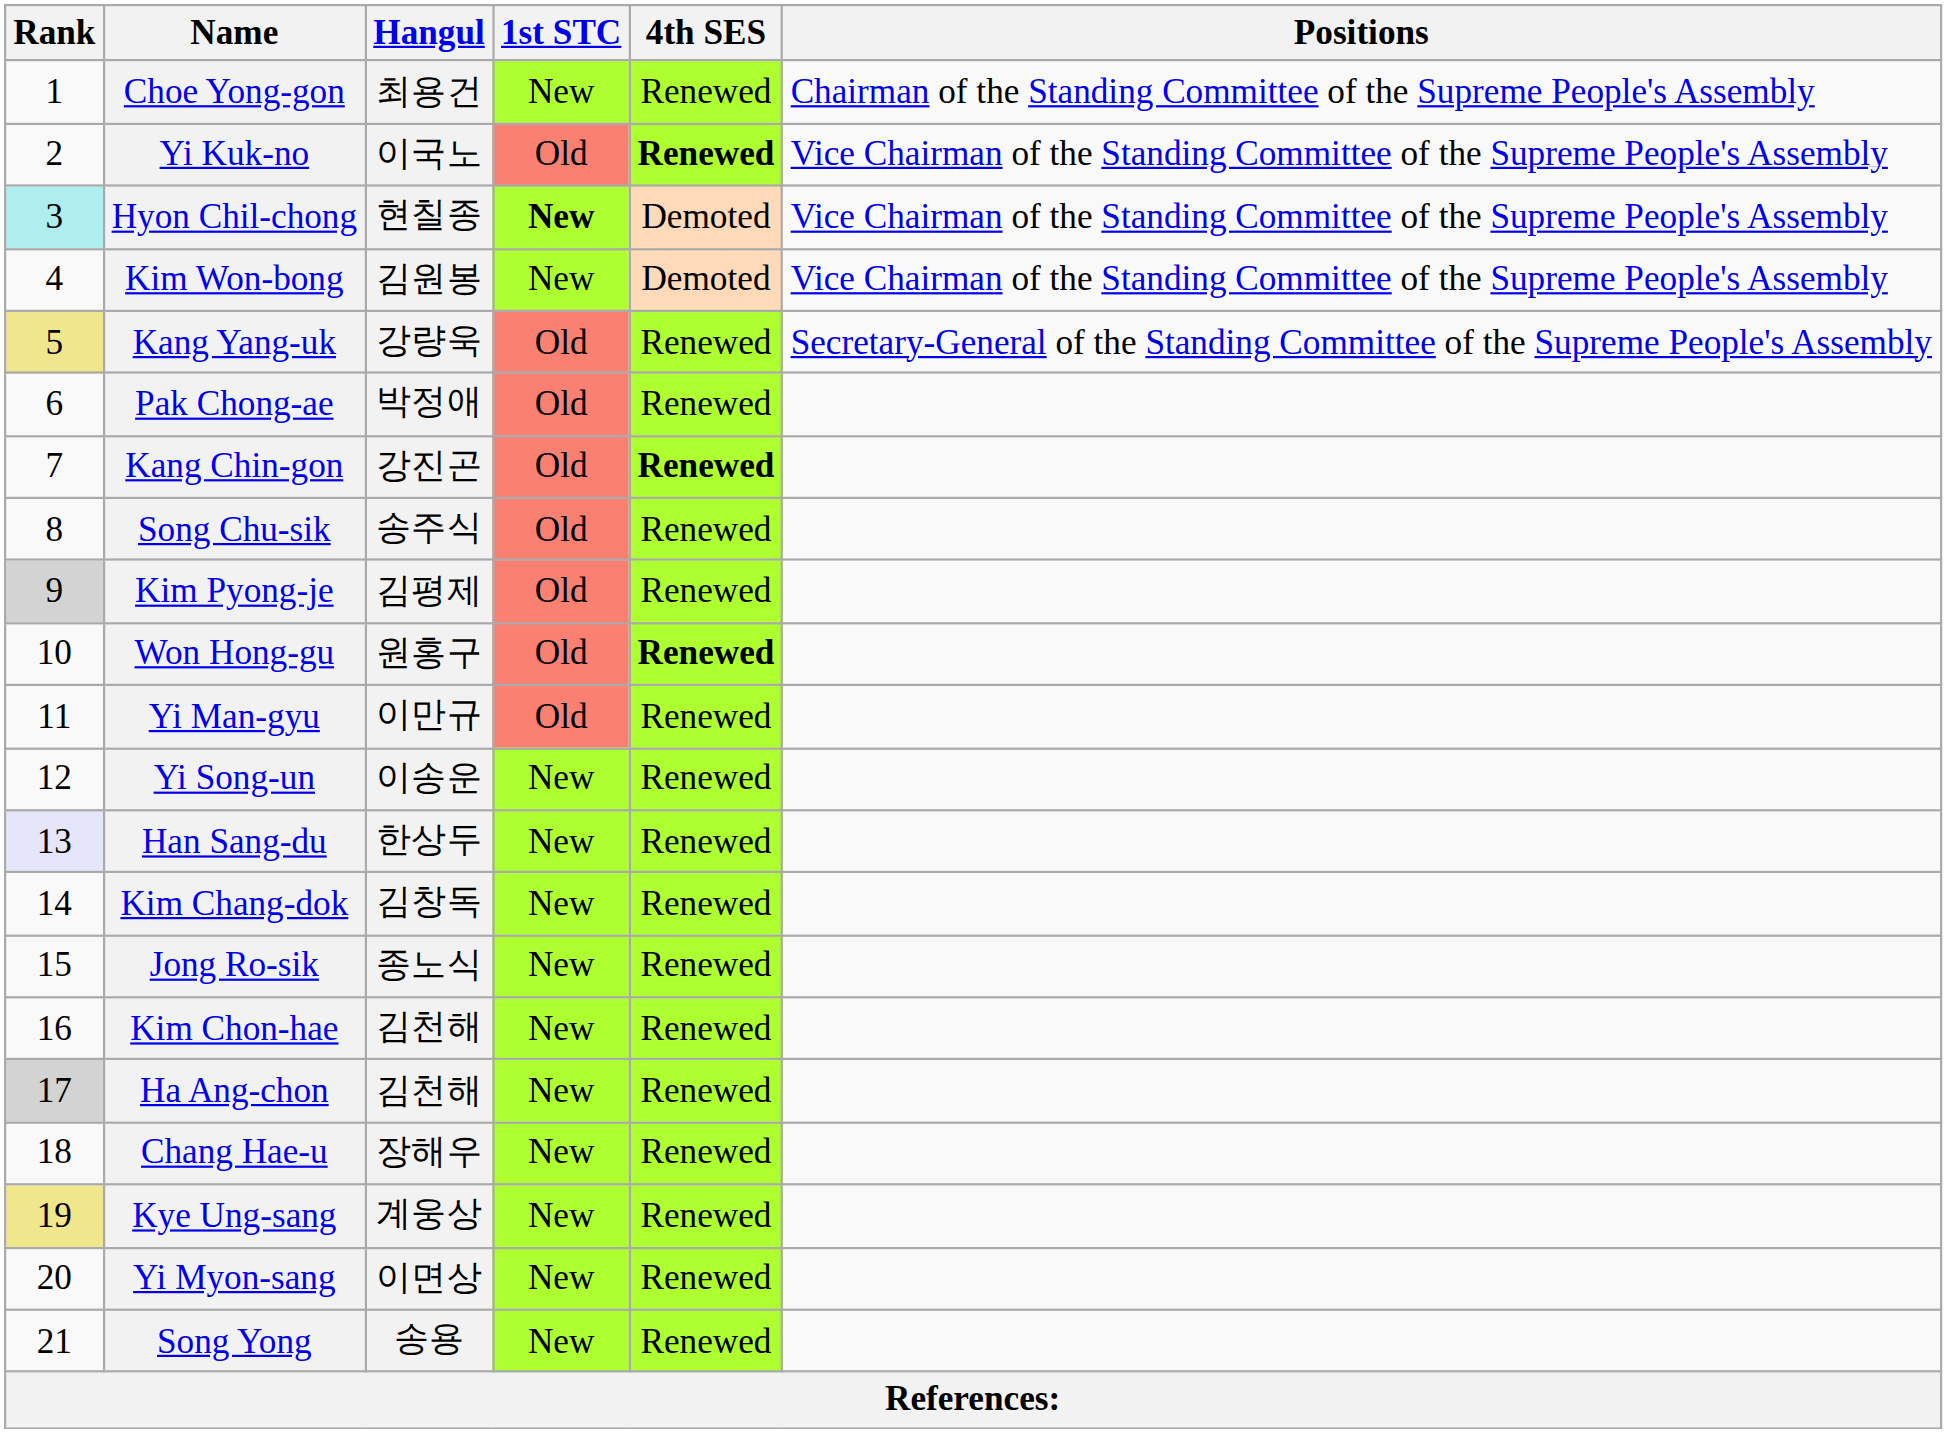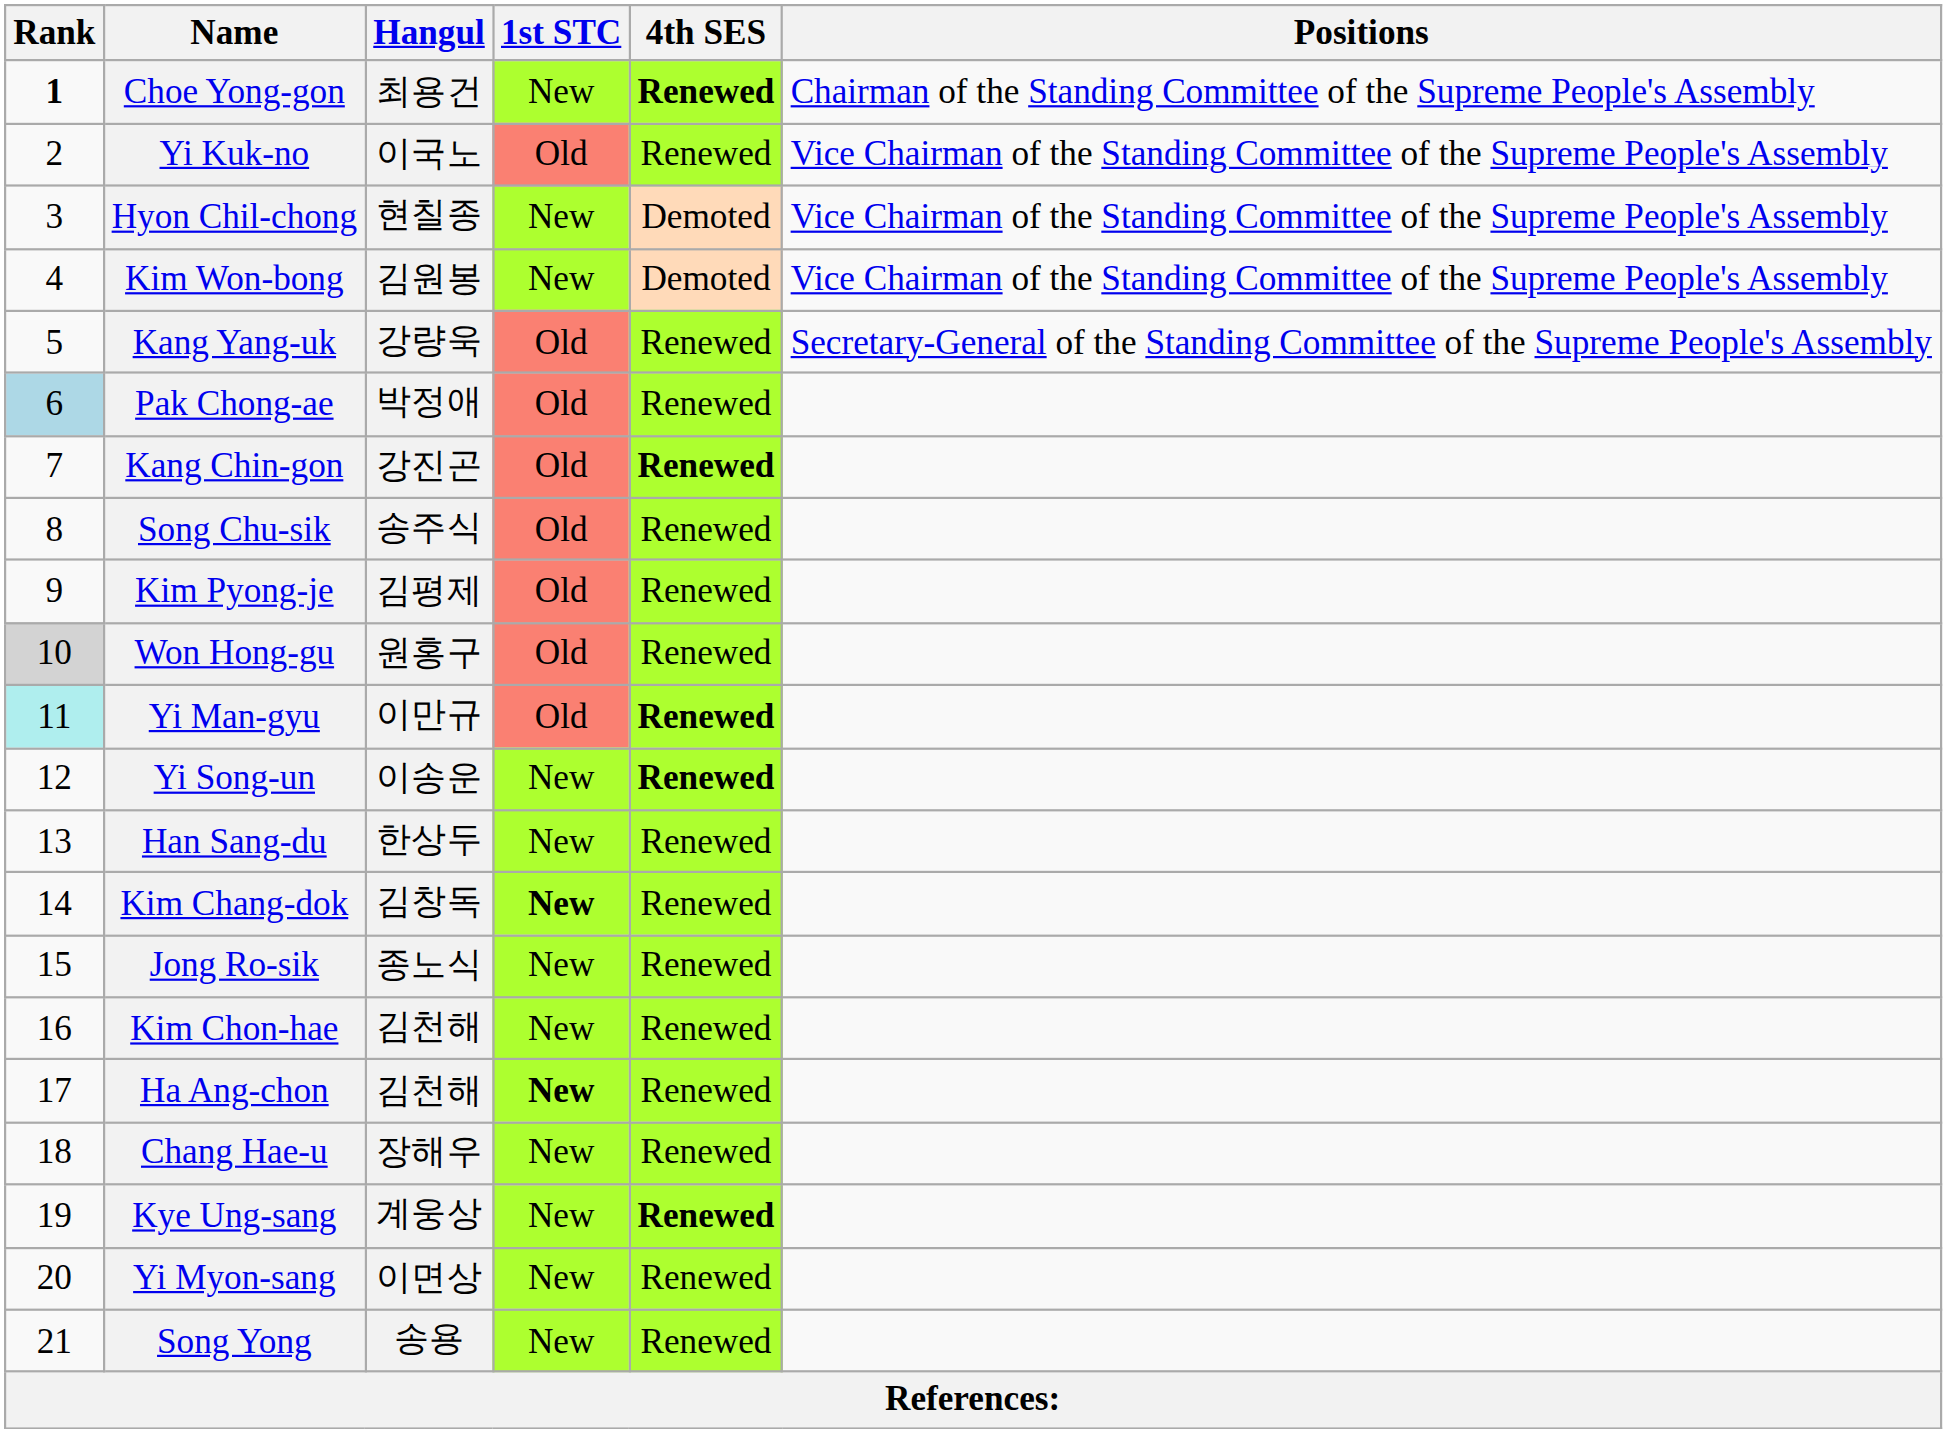(54, 91) normal -> (54, 91) bold
(706, 91) normal -> (706, 91) bold
(706, 153) bold -> (706, 153) normal
(54, 216) paleturquoise background -> (54, 216) no background
(561, 216) bold -> (561, 216) normal
(54, 341) khaki background -> (54, 341) no background
(54, 403) no background -> (54, 403) lightblue background
(54, 590) lightgrey background -> (54, 590) no background
(54, 653) no background -> (54, 653) lightgrey background
(706, 653) bold -> (706, 653) normal
(54, 715) no background -> (54, 715) paleturquoise background
(706, 715) normal -> (706, 715) bold
(706, 778) normal -> (706, 778) bold
(54, 840) lavender background -> (54, 840) no background
(561, 903) normal -> (561, 903) bold
(54, 1090) lightgrey background -> (54, 1090) no background
(561, 1090) normal -> (561, 1090) bold
(54, 1215) khaki background -> (54, 1215) no background
(706, 1215) normal -> (706, 1215) bold
